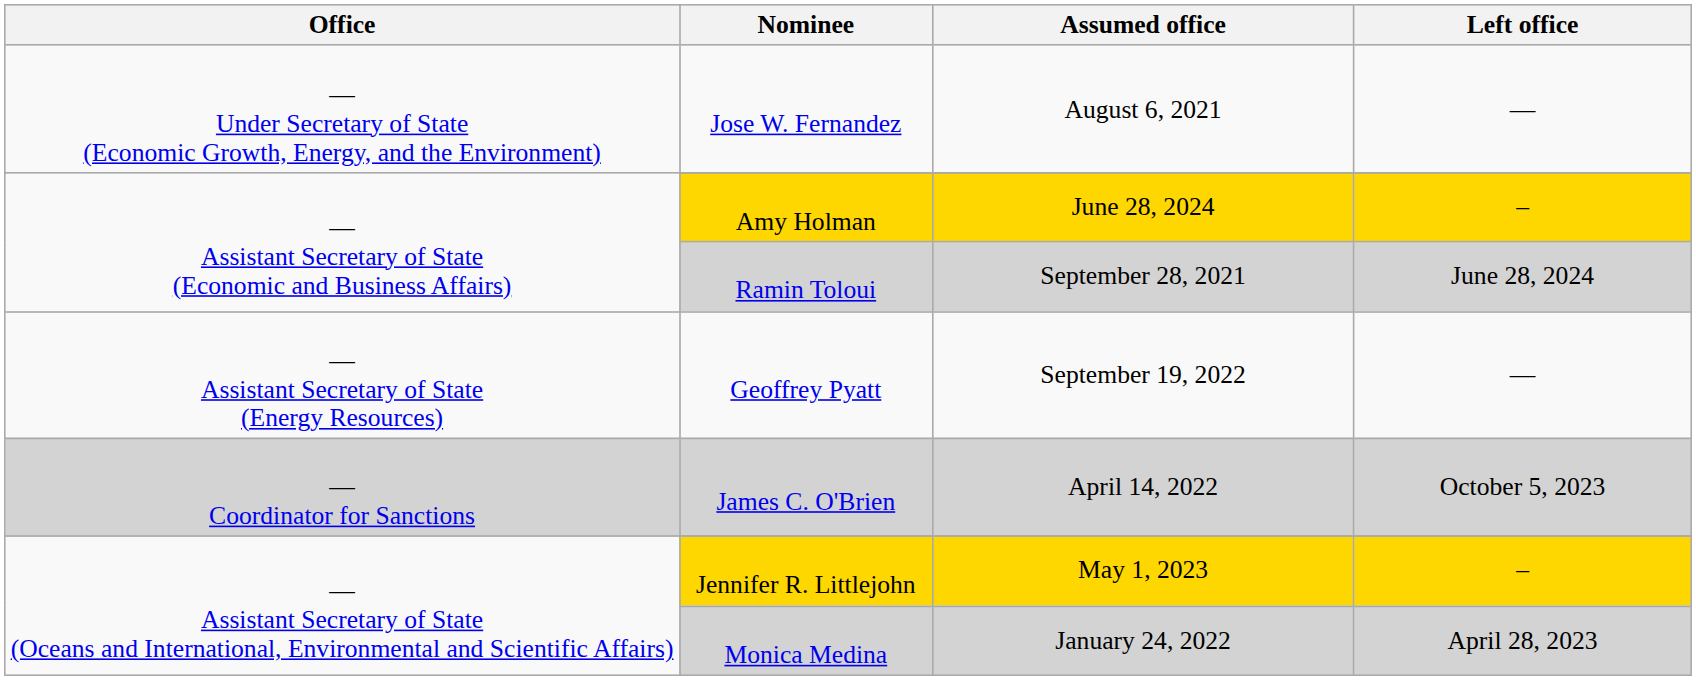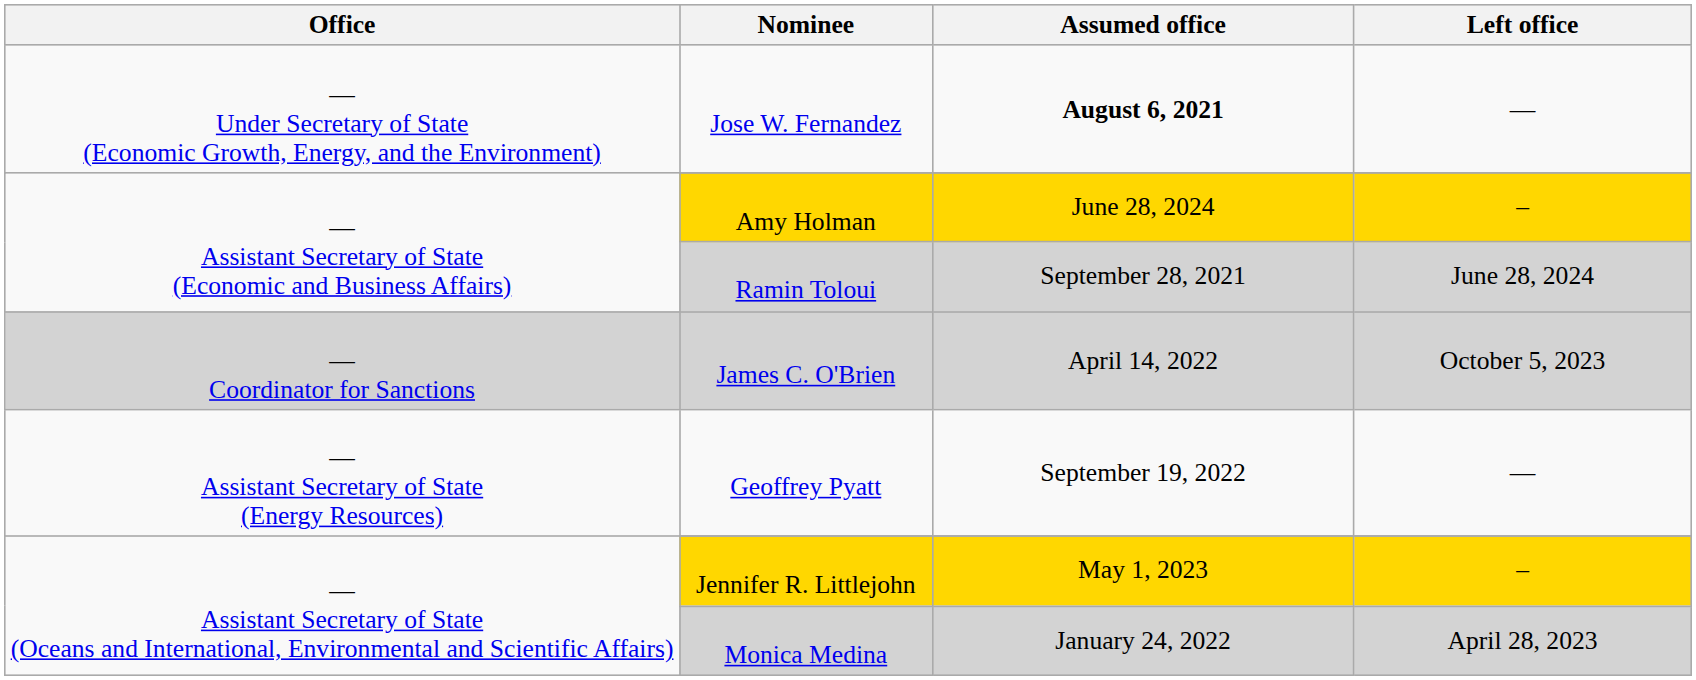(1143, 108) normal -> (1143, 108) bold
rows swapped: (342, 501) <-> (342, 388)
